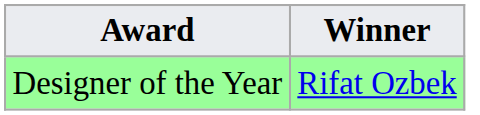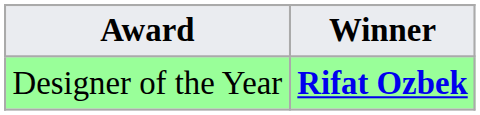(377, 82) normal -> (383, 82) bold
